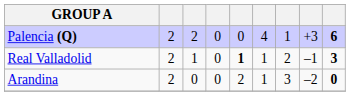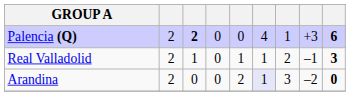(194, 36) normal -> (194, 36) bold
(241, 58) bold -> (241, 58) normal
(264, 79) no background -> (264, 79) lavender background
